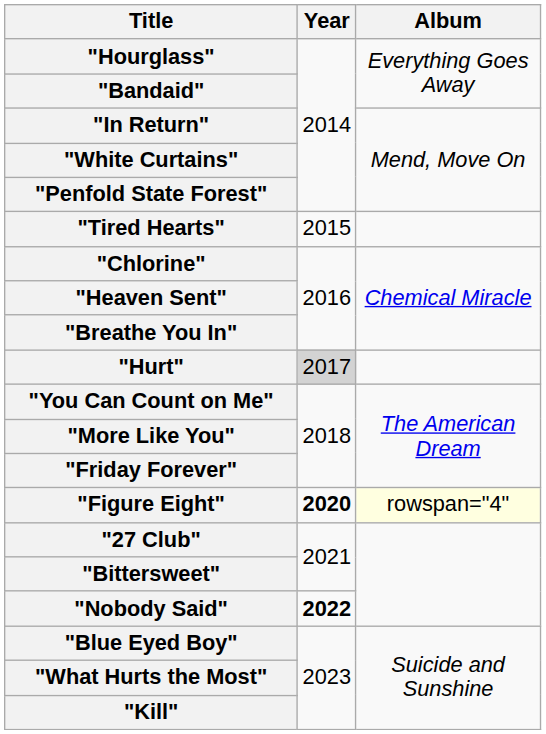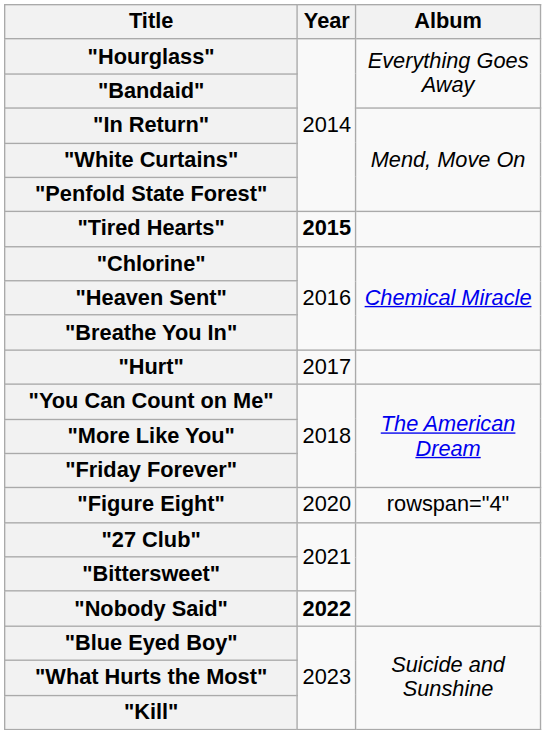(327, 228) normal -> (327, 228) bold
(327, 366) lightgrey background -> (327, 366) no background
(327, 504) bold -> (327, 504) normal
(448, 504) lightyellow background -> (448, 504) no background
